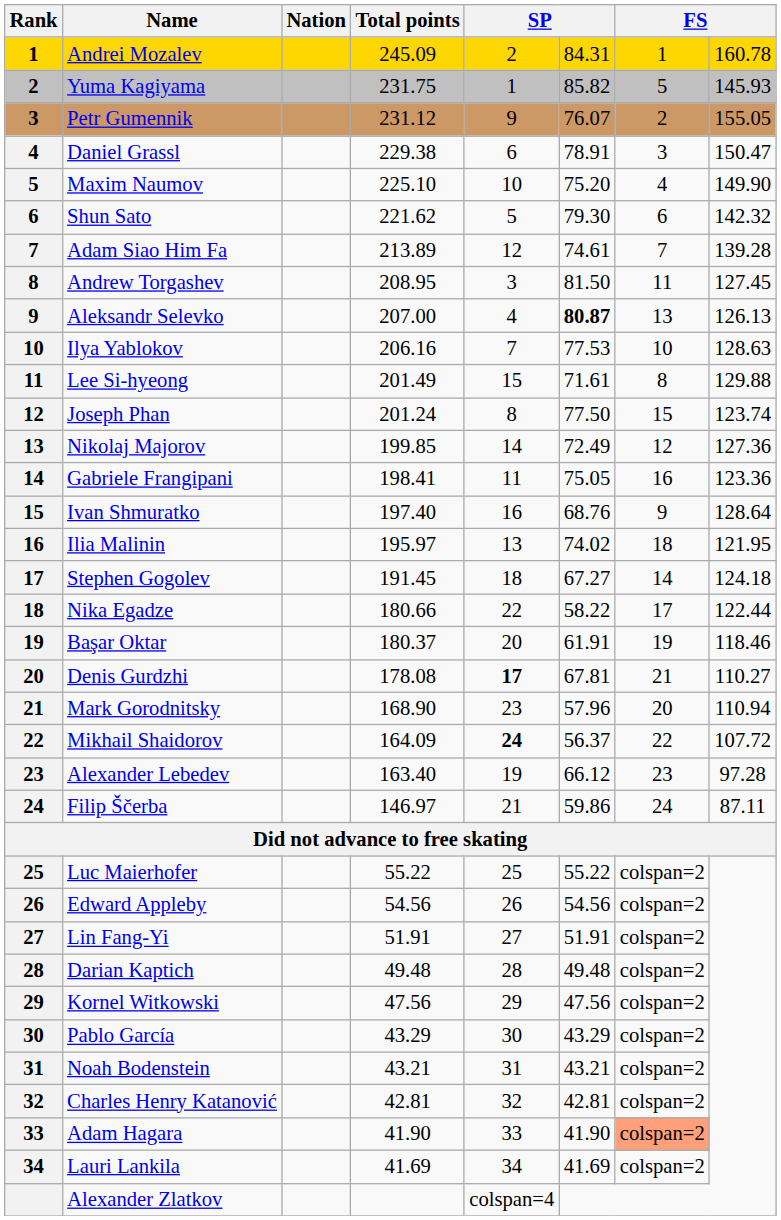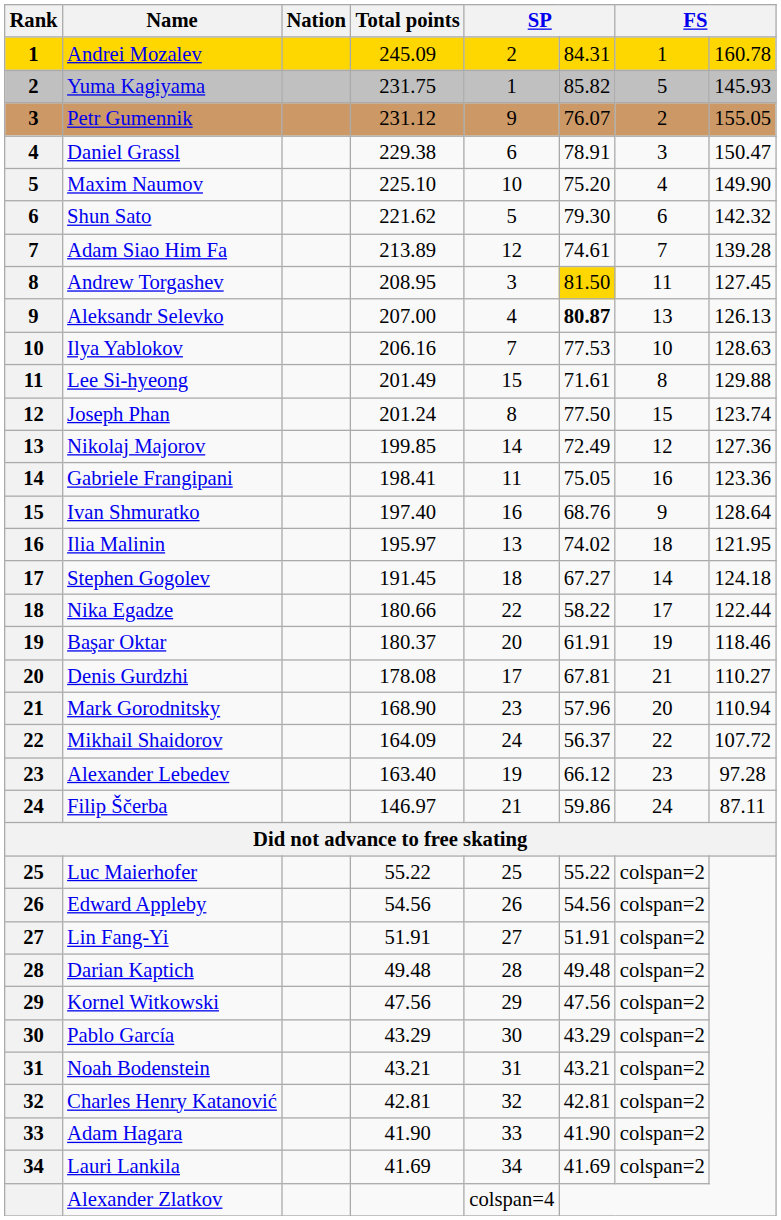(587, 282) no background -> (587, 282) gold background
(512, 675) bold -> (512, 675) normal
(512, 741) bold -> (512, 741) normal
(662, 1133) lightsalmon background -> (662, 1133) no background
